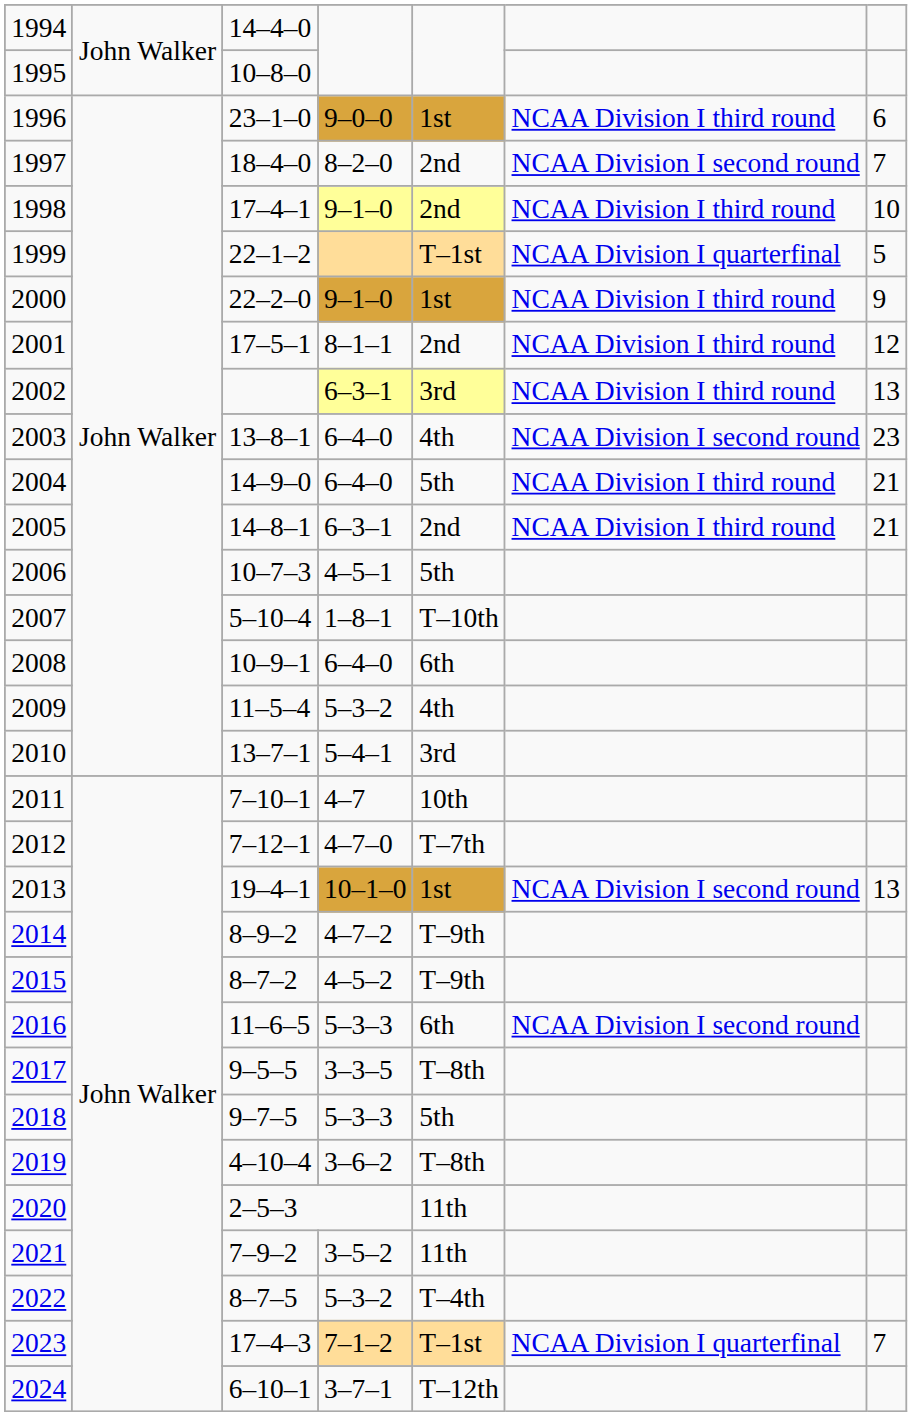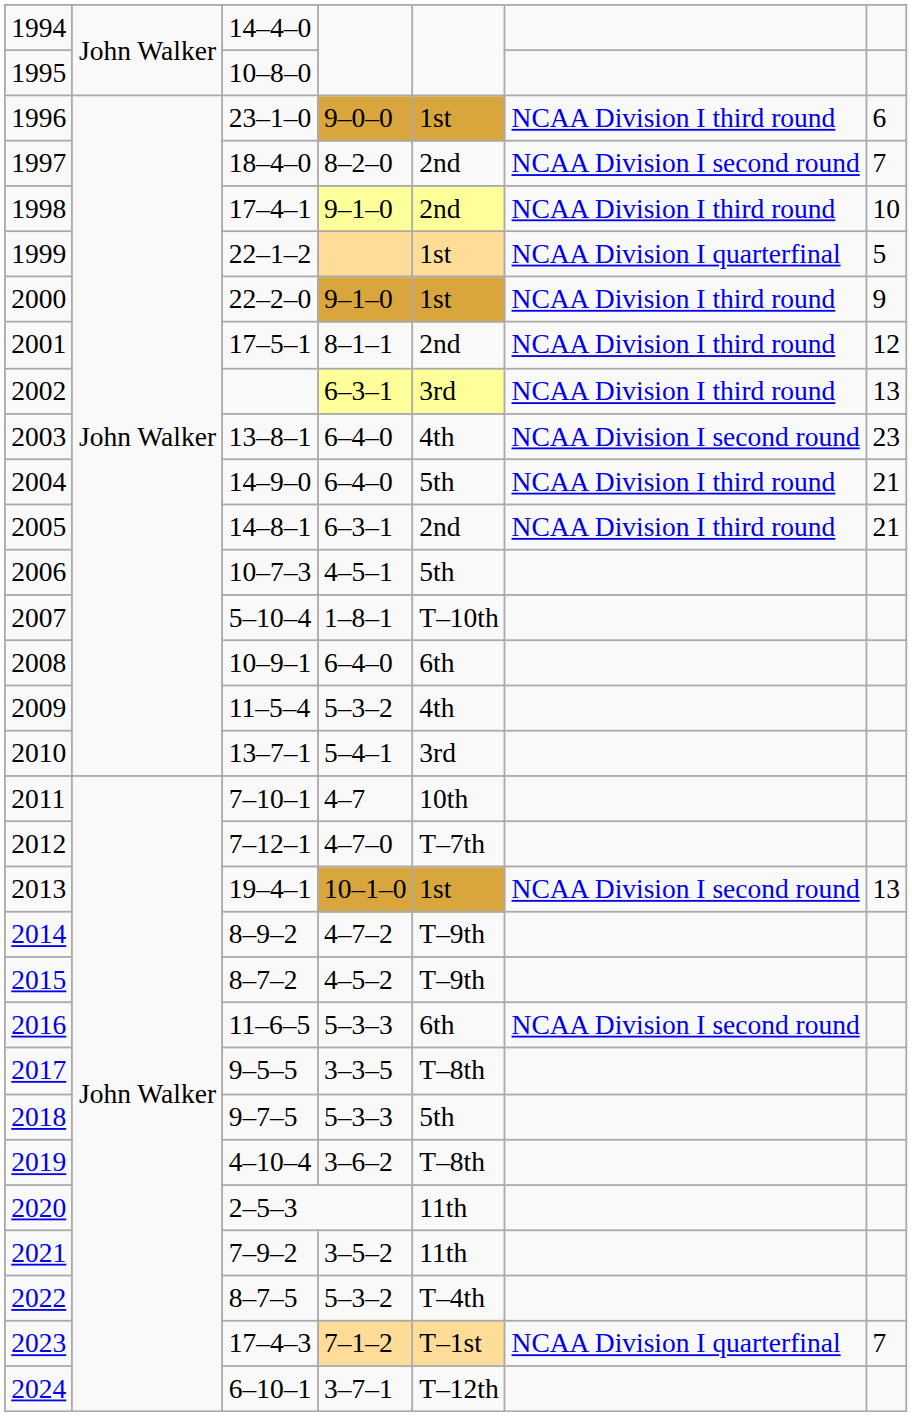(451, 254) T–1st -> (435, 254) 1st
